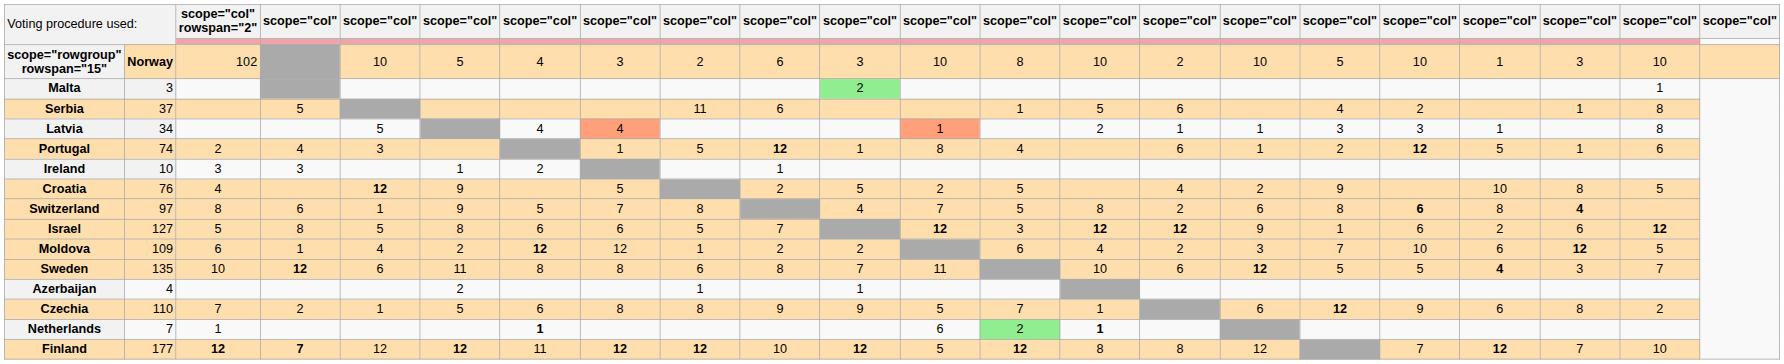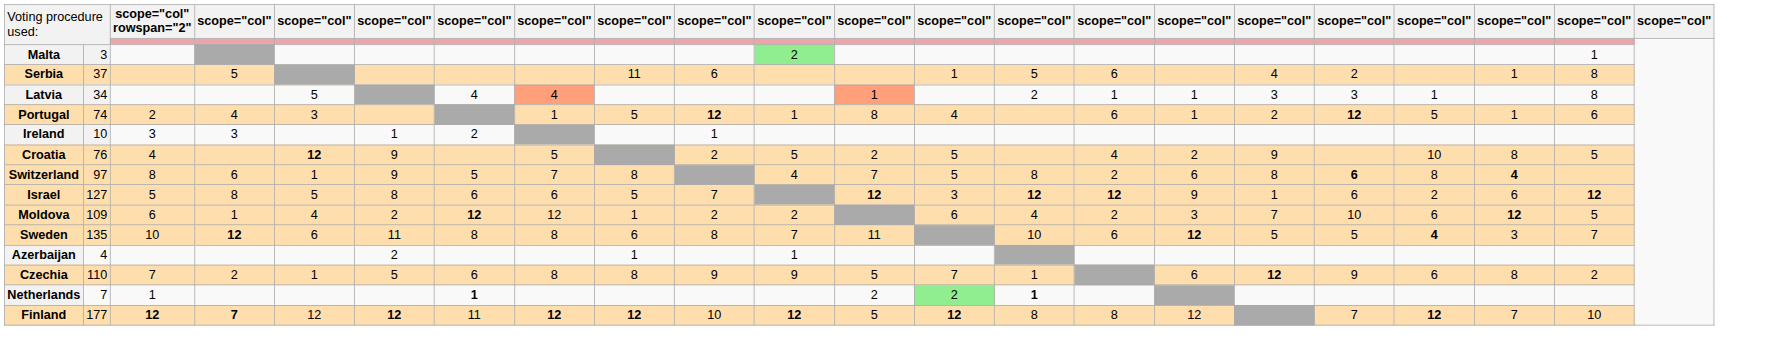- row: (64, 61)
(940, 329) 6 -> (874, 295) 2
